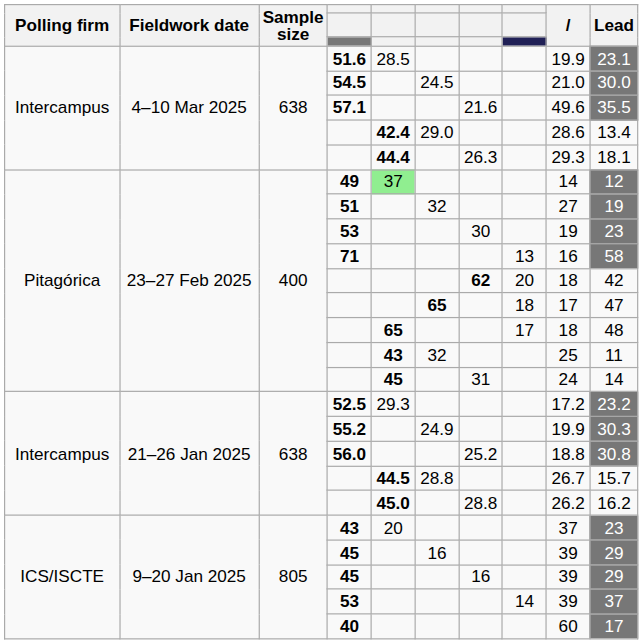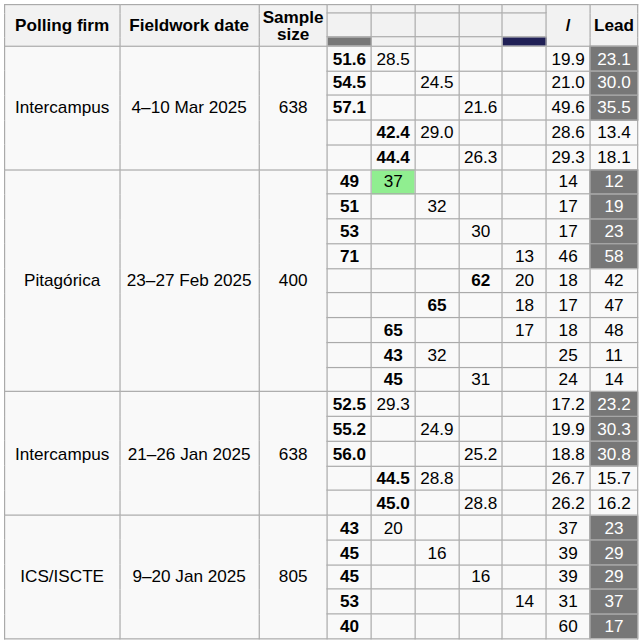(568, 207) 27 -> (568, 207) 17
(568, 232) 19 -> (568, 232) 17
(568, 256) 16 -> (568, 256) 46
(568, 602) 39 -> (568, 602) 31
